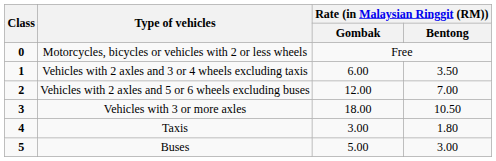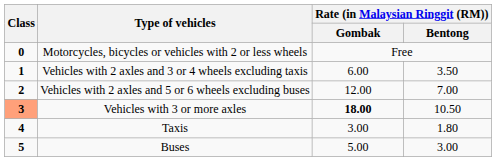(21, 109) no background -> (21, 109) lightsalmon background
(358, 109) normal -> (358, 109) bold
